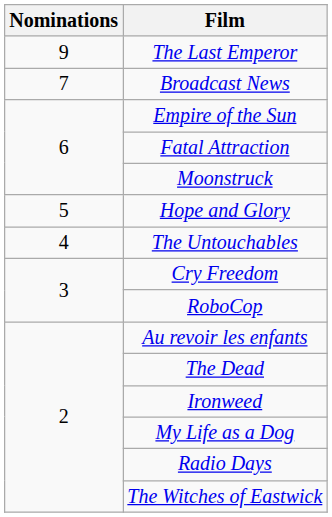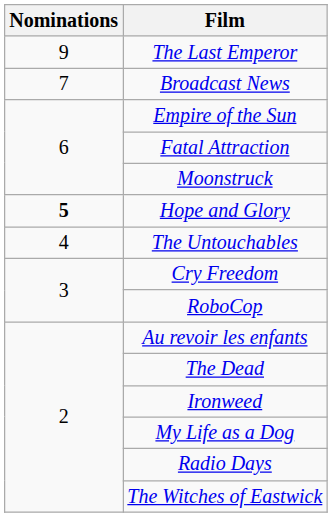(64, 210) normal -> (64, 210) bold
